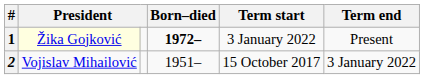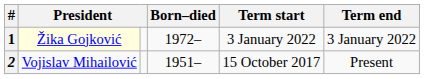(183, 39) bold -> (183, 39) normal
(372, 39) Present -> (372, 39) 3 January 2022
(372, 62) 3 January 2022 -> (372, 62) Present
